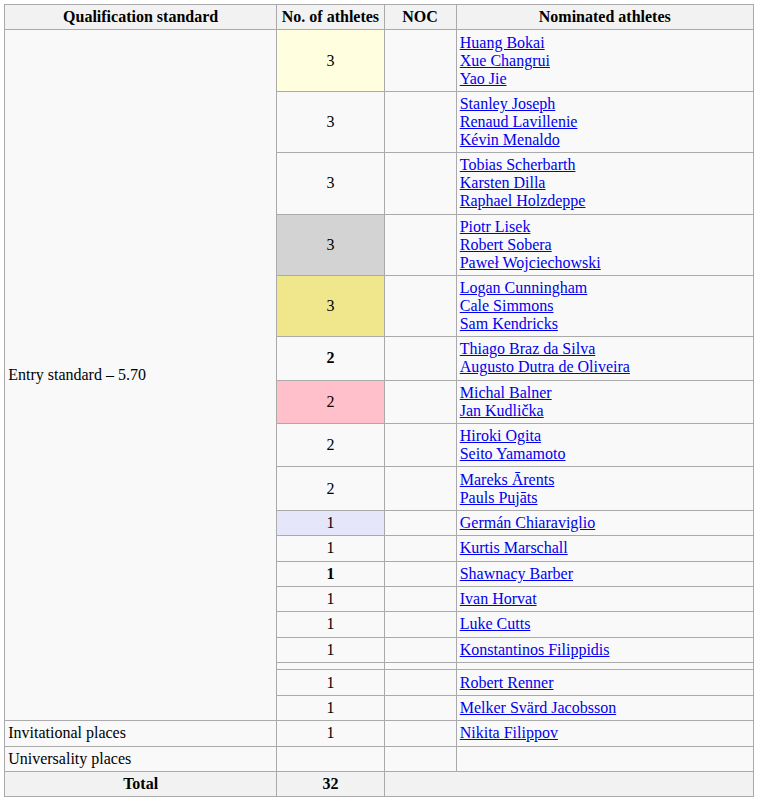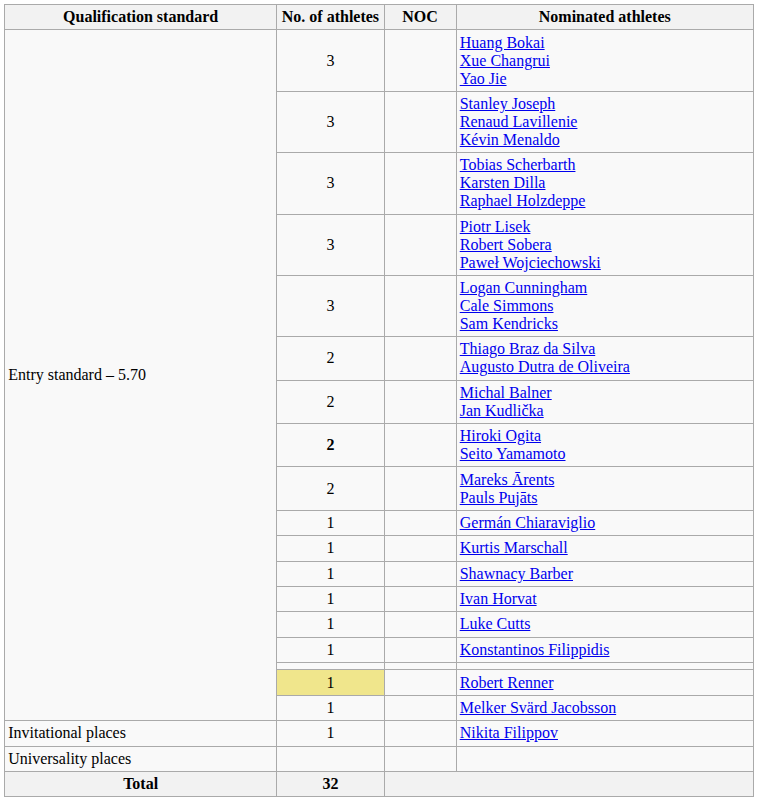(330, 60) lightyellow background -> (330, 60) no background
(330, 244) lightgrey background -> (330, 244) no background
(330, 306) khaki background -> (330, 306) no background
(330, 358) bold -> (330, 358) normal
(330, 401) pink background -> (330, 401) no background
(330, 445) normal -> (330, 445) bold
(330, 522) lavender background -> (330, 522) no background
(330, 573) bold -> (330, 573) normal
(330, 682) no background -> (330, 682) khaki background
